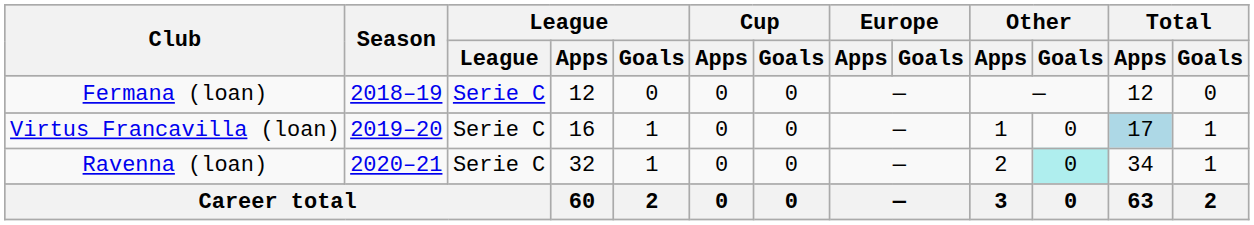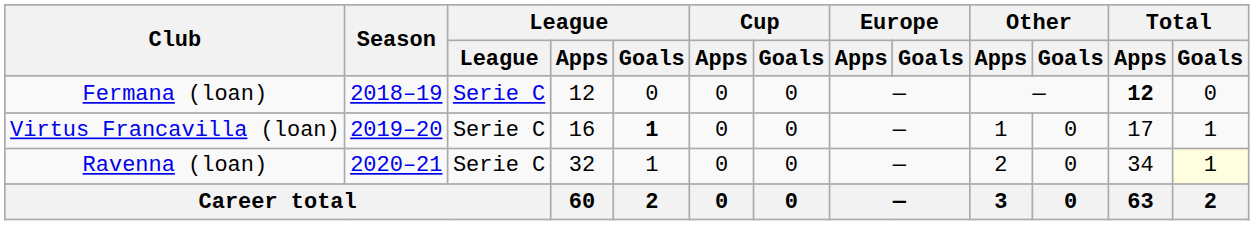(1140, 94) normal -> (1140, 94) bold
(652, 130) normal -> (652, 130) bold
(1140, 130) lightblue background -> (1140, 130) no background
(1071, 166) paleturquoise background -> (1071, 166) no background
(1210, 166) no background -> (1210, 166) lightyellow background
